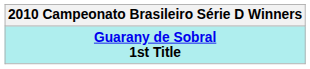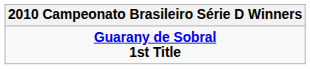(155, 44) paleturquoise background -> (155, 44) no background
